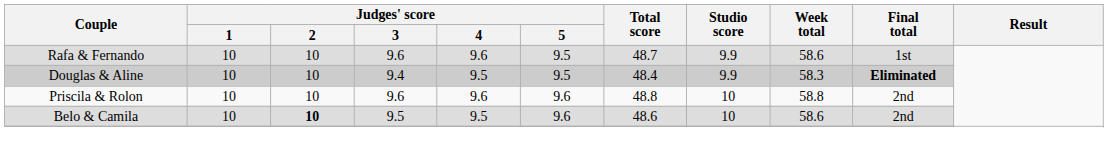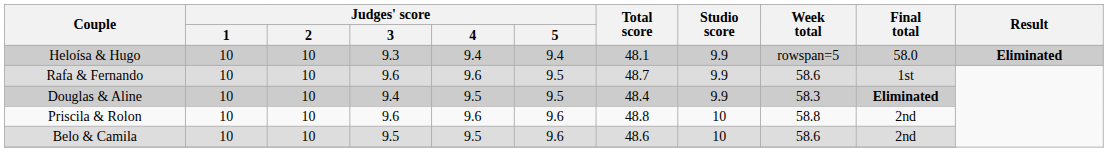+ row: (95, 55)
(312, 116) bold -> (308, 136) normal
